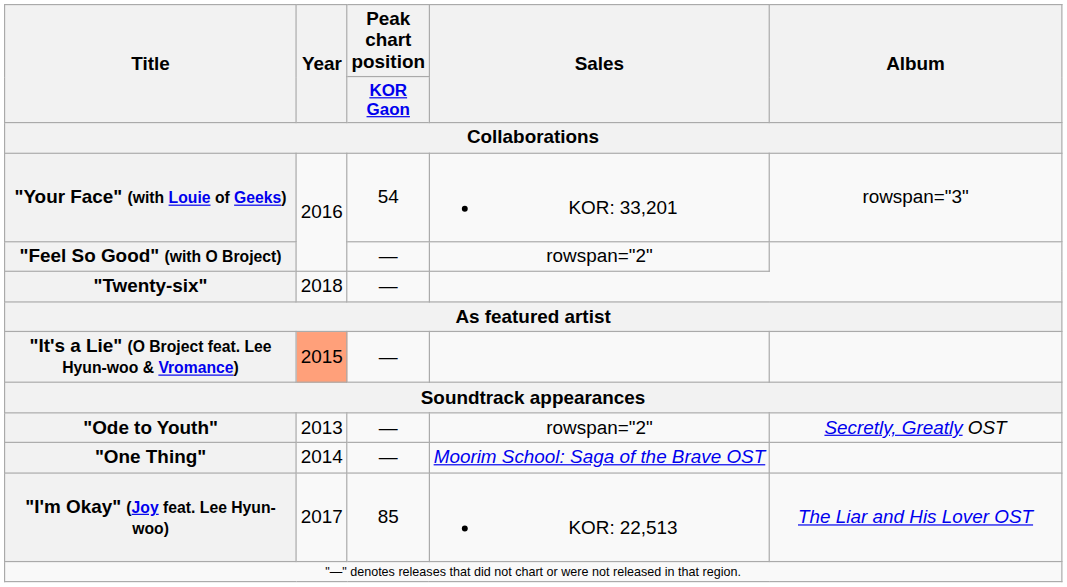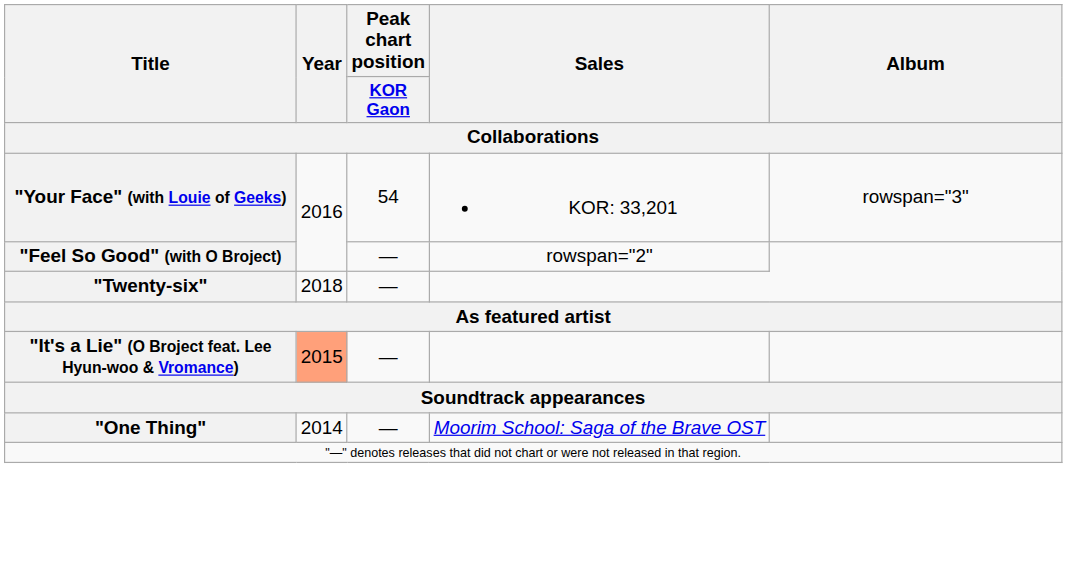- row: (151, 427)
- row: (151, 516)
